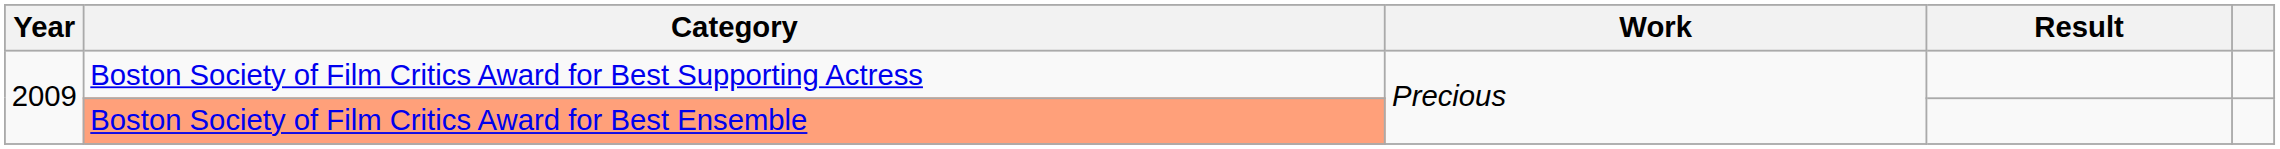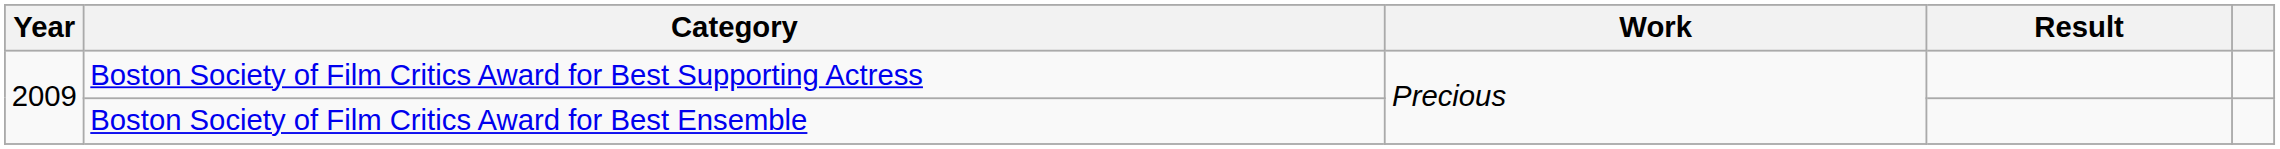(449, 120) lightsalmon background -> (449, 120) no background
